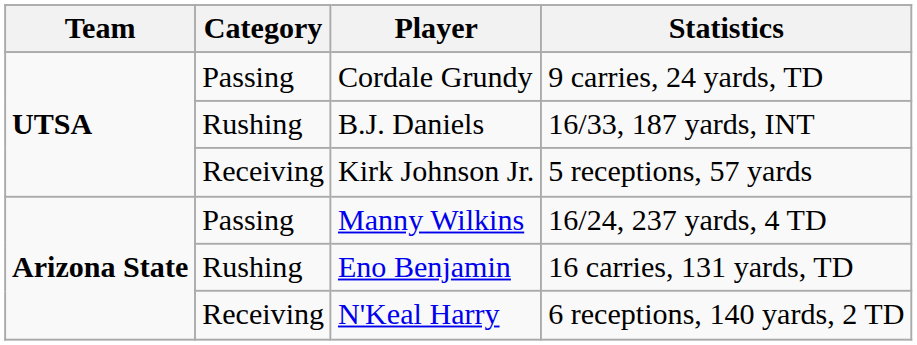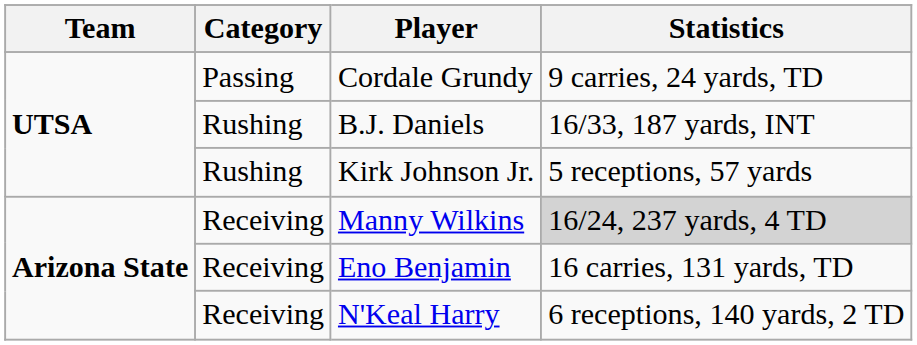(263, 171) Receiving -> (252, 171) Rushing
(248, 219) Passing -> (263, 219) Receiving
(687, 219) no background -> (687, 219) lightgrey background
(252, 266) Rushing -> (263, 266) Receiving
